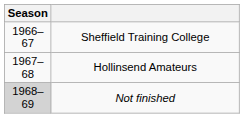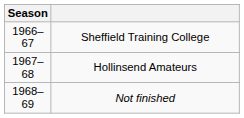(28, 97) lightgrey background -> (28, 97) no background
